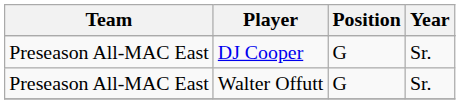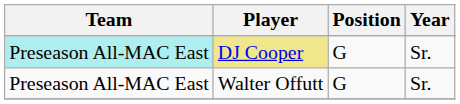(109, 51) no background -> (109, 51) paleturquoise background
(261, 51) no background -> (261, 51) khaki background
